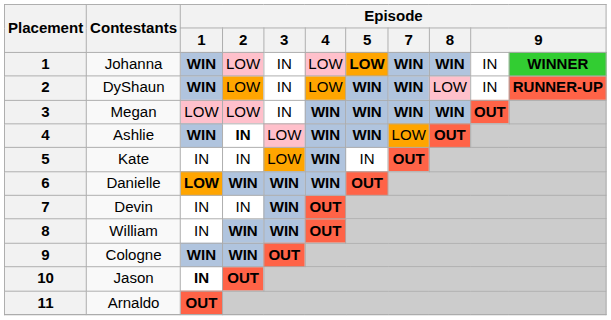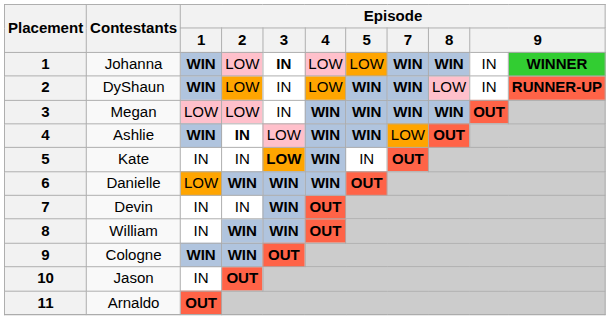(284, 64) normal -> (284, 64) bold
(367, 64) bold -> (367, 64) normal
(284, 159) normal -> (284, 159) bold
(201, 183) bold -> (201, 183) normal
(201, 278) bold -> (201, 278) normal
